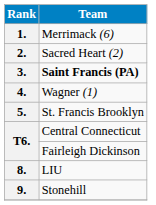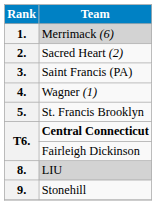(78, 33) no background -> (78, 33) lightgrey background
(90, 72) bold -> (87, 72) normal
(91, 131) normal -> (95, 131) bold
(52, 170) no background -> (52, 170) lightgrey background
